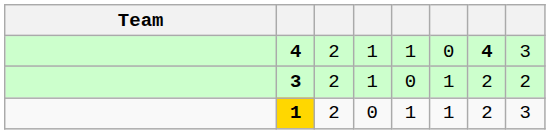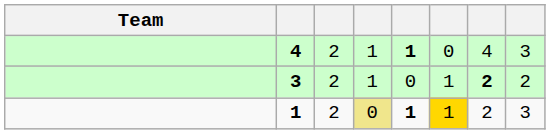(410, 51) normal -> (410, 51) bold
(487, 51) bold -> (487, 51) normal
(487, 82) normal -> (487, 82) bold
(296, 113) gold background -> (296, 113) no background
(372, 113) no background -> (372, 113) khaki background
(410, 113) normal -> (410, 113) bold
(449, 113) no background -> (449, 113) gold background
